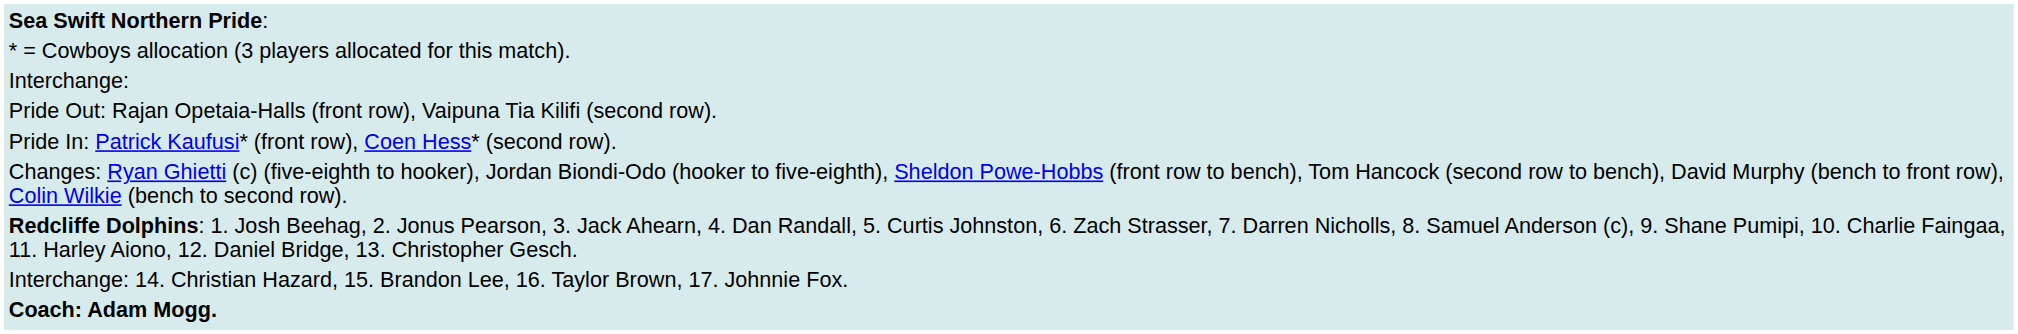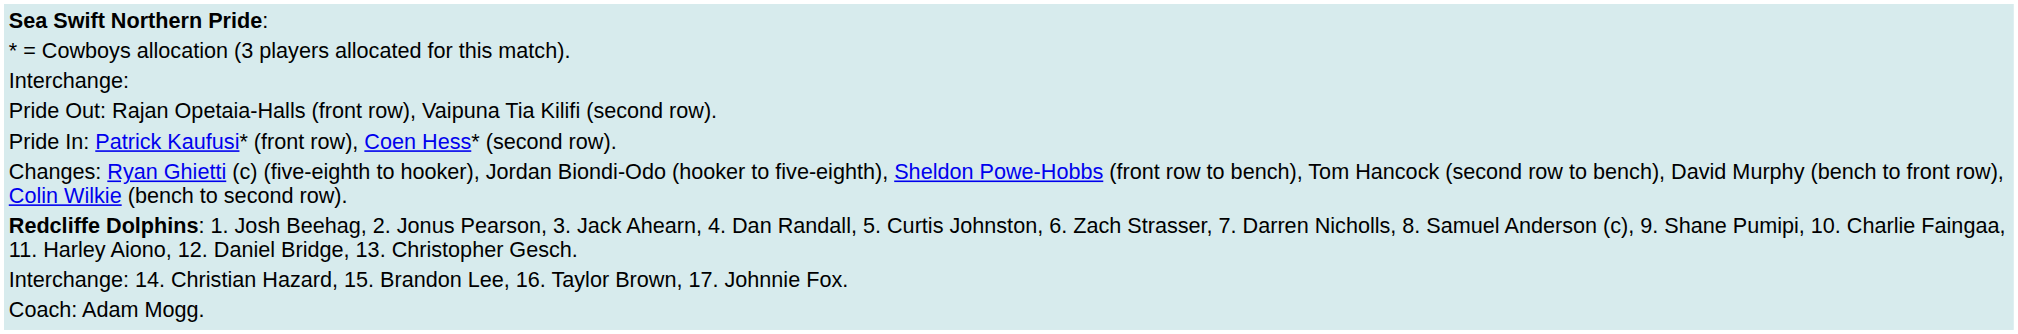(113, 310) bold -> (107, 310) normal
